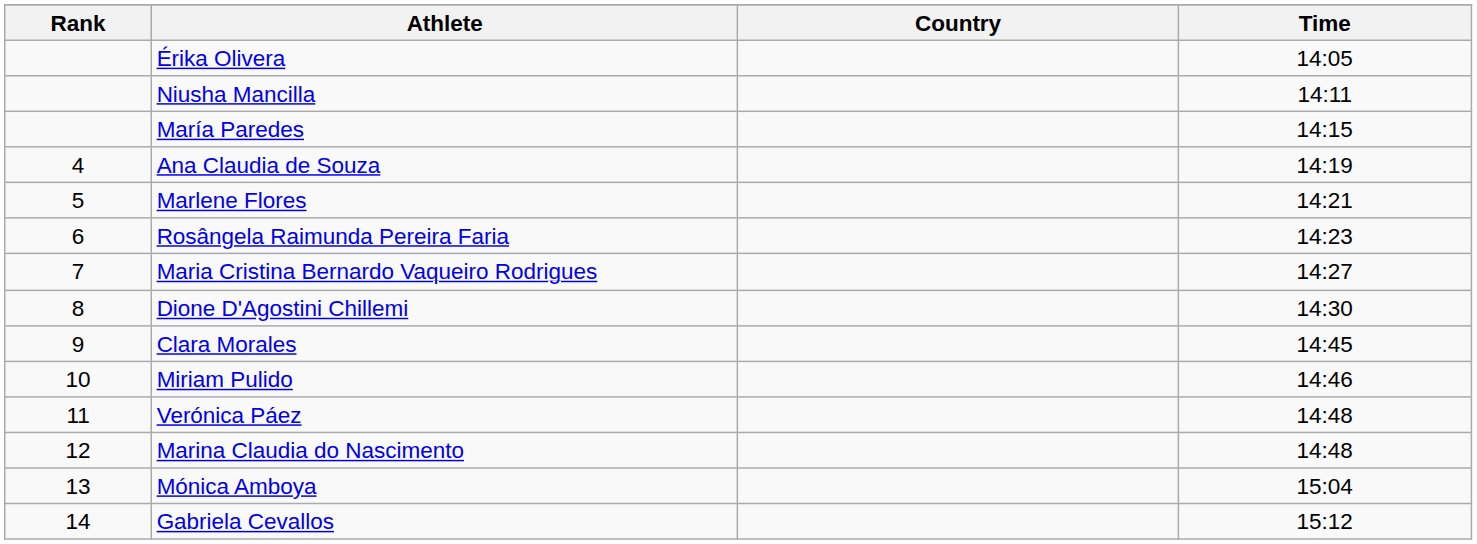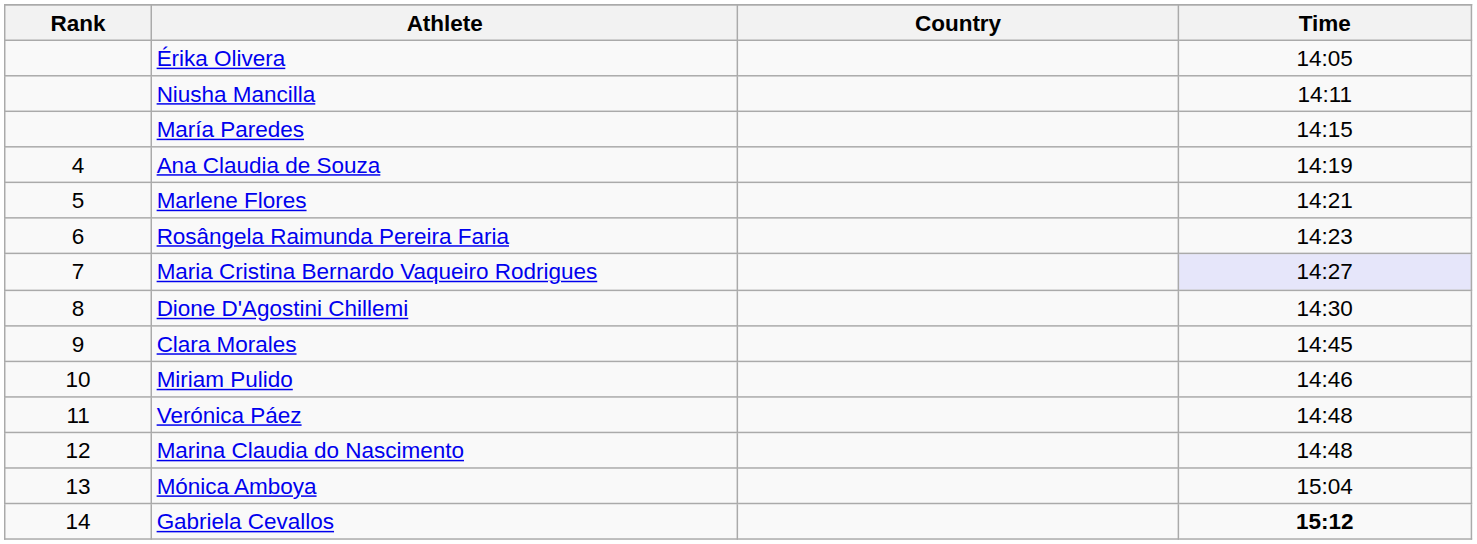(1325, 272) no background -> (1325, 272) lavender background
(1325, 521) normal -> (1325, 521) bold
